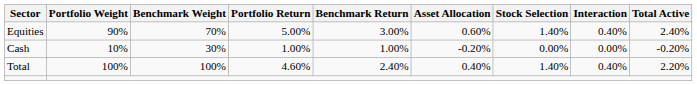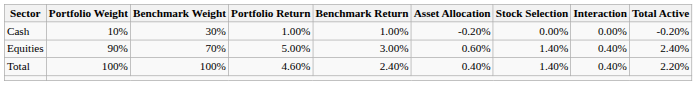rows swapped: (25, 31) <-> (18, 48)
